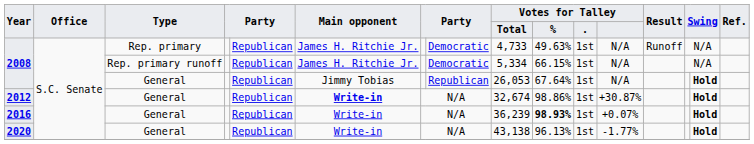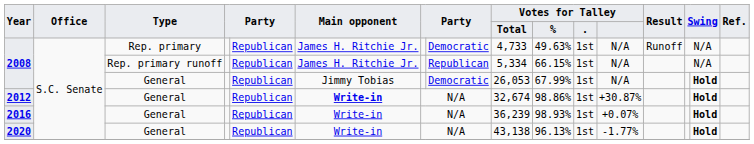(458, 63) Democratic -> (458, 63) Republican
(458, 80) Republican -> (458, 80) Democratic
(553, 80) 67.64% -> (553, 80) 67.99%
(553, 114) bold -> (553, 114) normal
